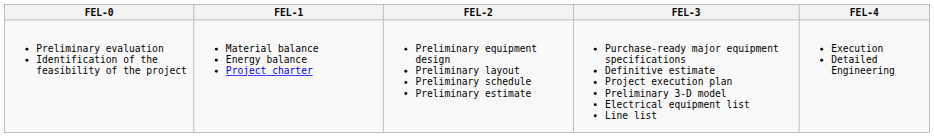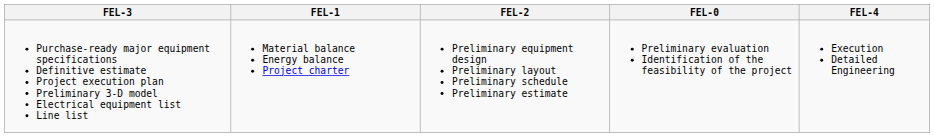columns swapped: (99, 12) <-> (686, 12)
